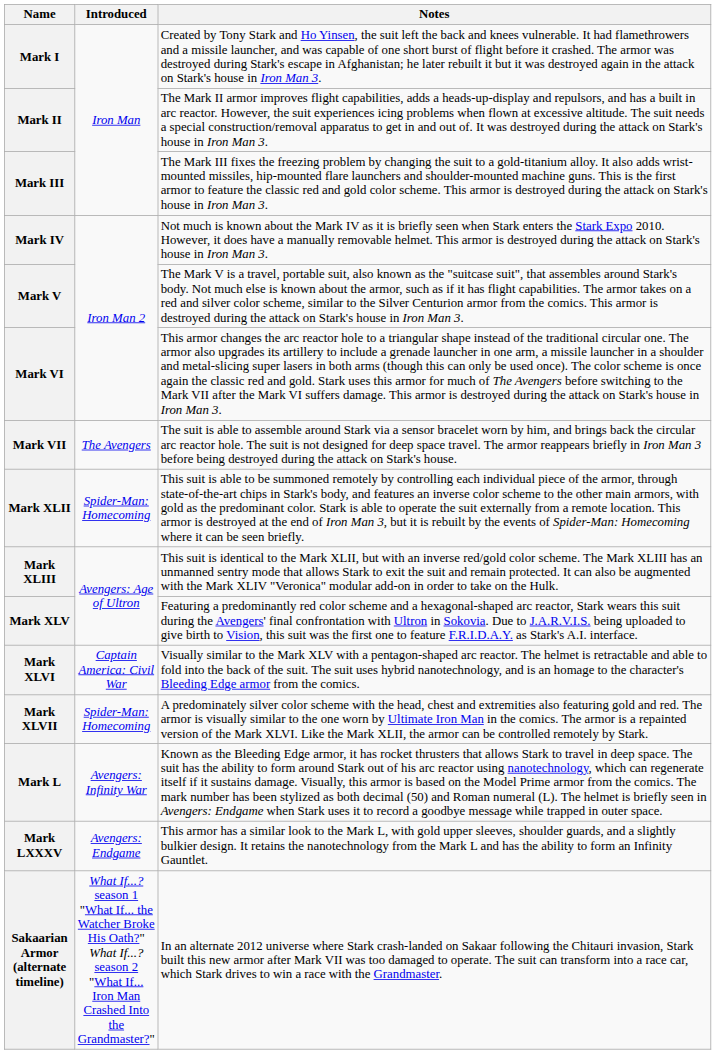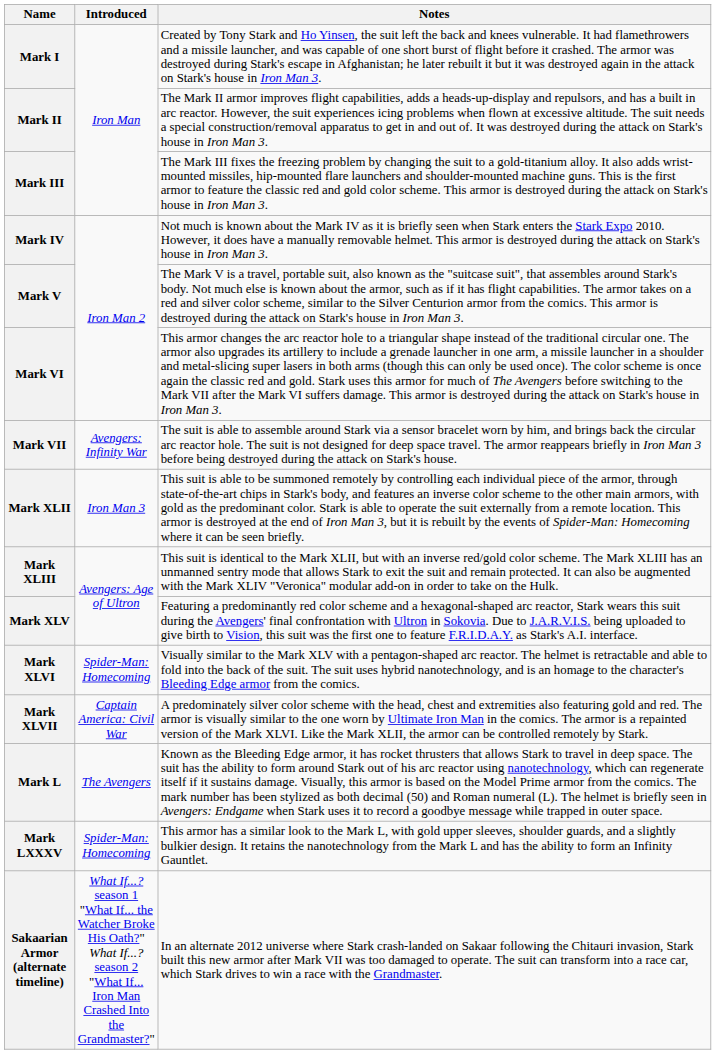(116, 444) The Avengers -> (116, 444) Avengers: Infinity War
(116, 508) Spider-Man: Homecoming -> (116, 508) Iron Man 3
(116, 669) Captain America: Civil War -> (116, 669) Spider-Man: Homecoming
(116, 719) Spider-Man: Homecoming -> (116, 719) Captain America: Civil War
(116, 782) Avengers: Infinity War -> (116, 782) The Avengers
(116, 846) Avengers: Endgame -> (116, 846) Spider-Man: Homecoming
